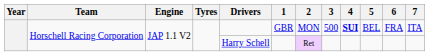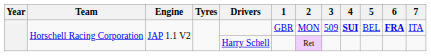(331, 27) 500 -> (331, 27) 509
(394, 27) normal -> (394, 27) bold
